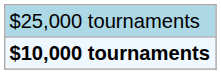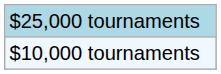(110, 53) bold -> (105, 53) normal
